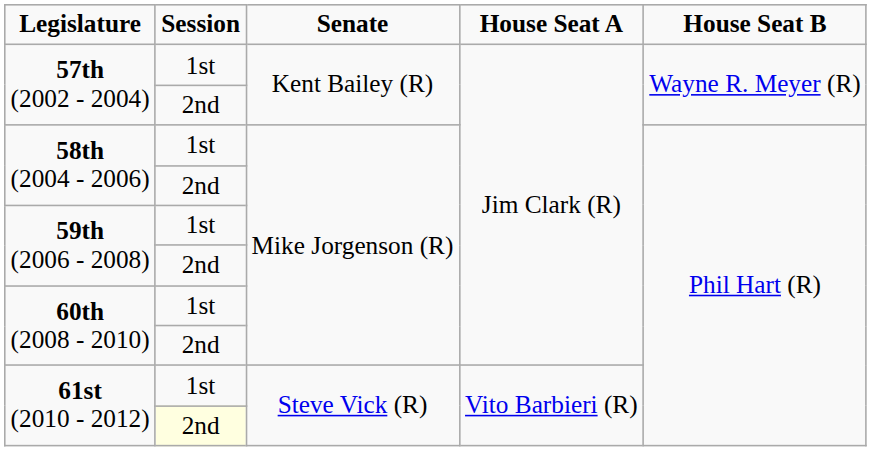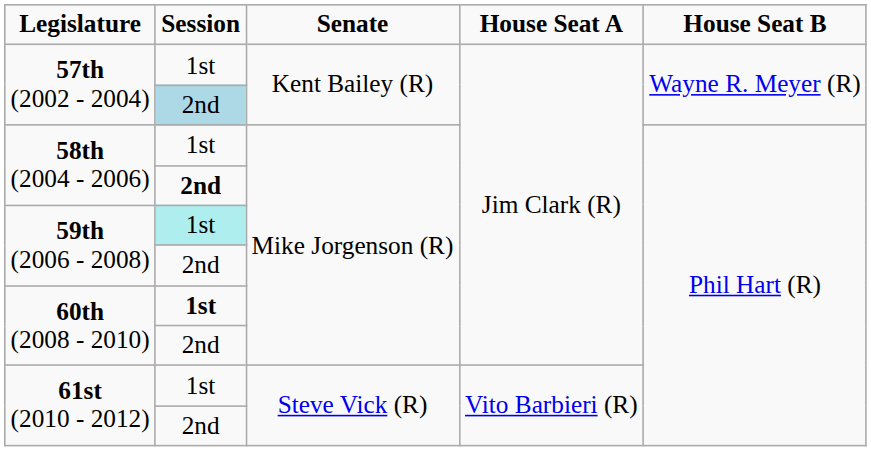(201, 104) no background -> (201, 104) lightblue background
(201, 184) normal -> (201, 184) bold
(201, 225) no background -> (201, 225) paleturquoise background
(201, 305) normal -> (201, 305) bold
(201, 425) lightyellow background -> (201, 425) no background
